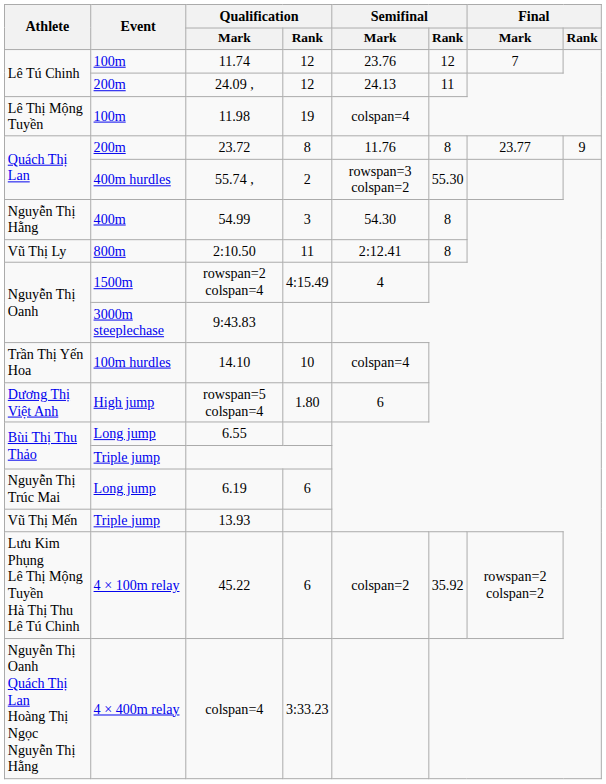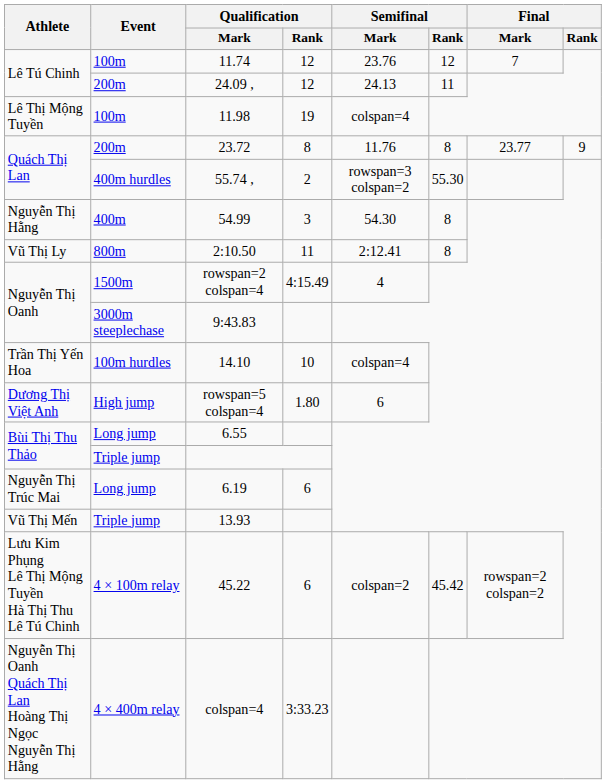(448, 585) 35.92 -> (448, 585) 45.42
